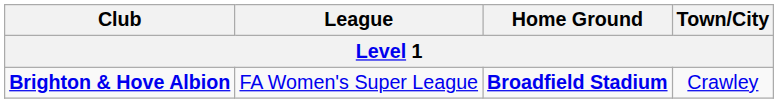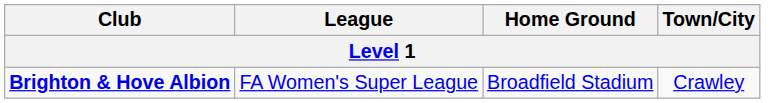(577, 82) bold -> (570, 82) normal
